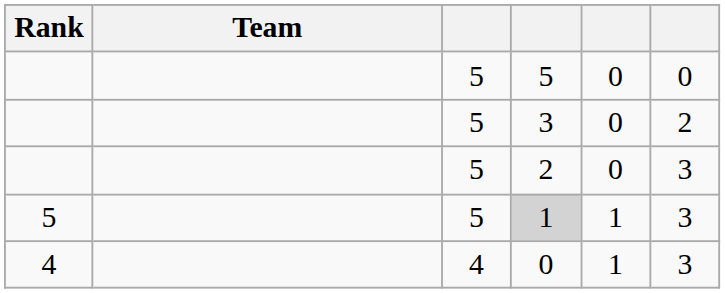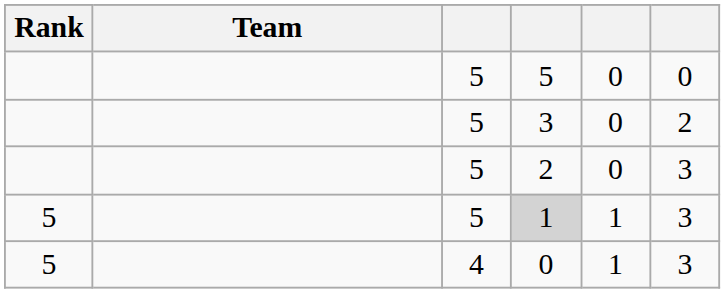(49, 264) 4 -> (49, 264) 5
